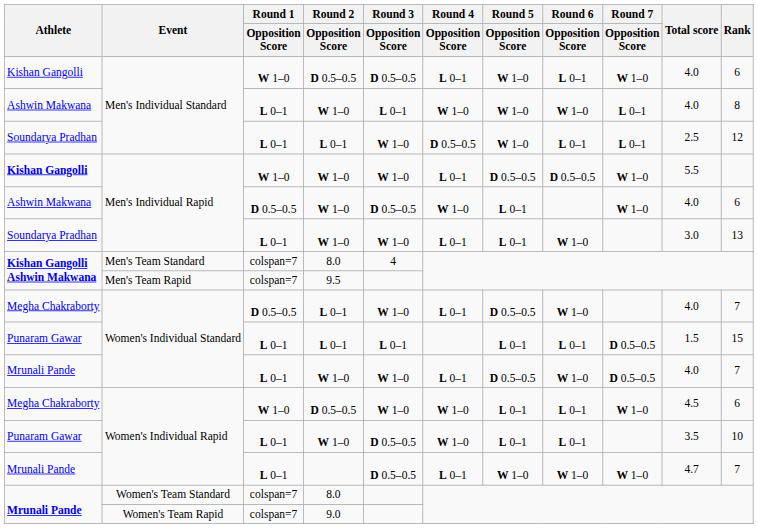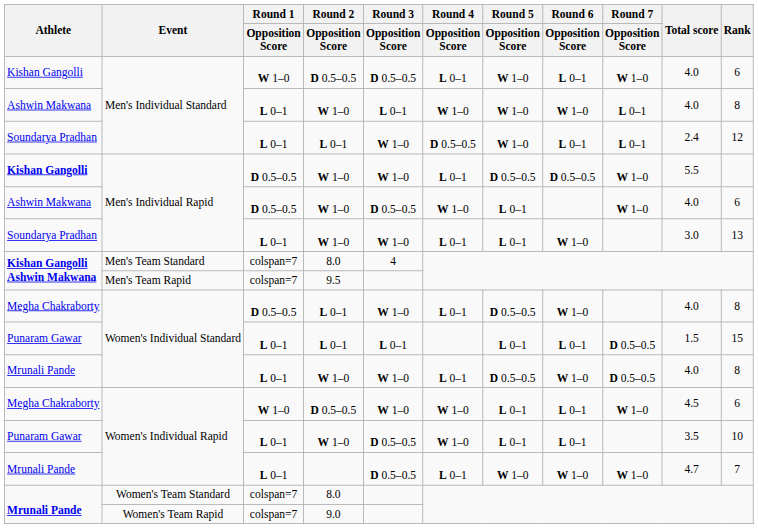(692, 137) 2.5 -> (692, 137) 2.4
(274, 177) W 1–0 -> (274, 177) D 0.5–0.5
(737, 306) 7 -> (737, 306) 8
(737, 371) 7 -> (737, 371) 8
